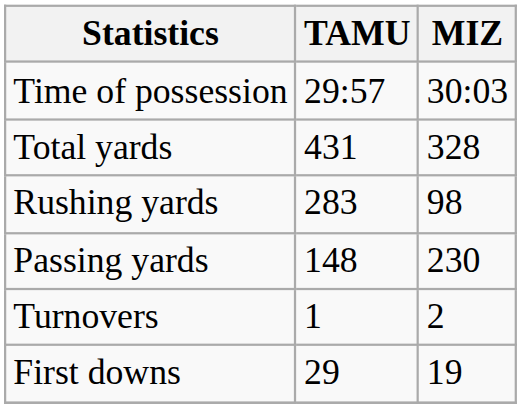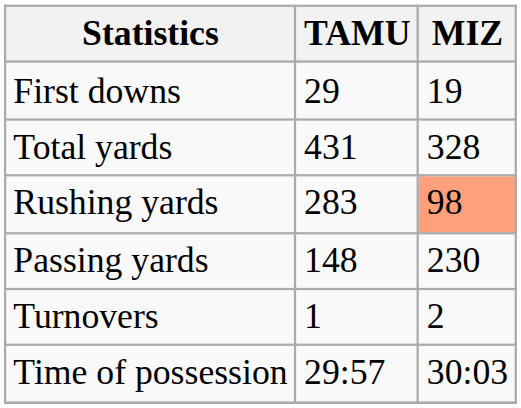rows swapped: (97, 372) <-> (150, 90)
(445, 203) no background -> (445, 203) lightsalmon background
